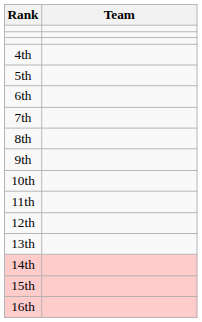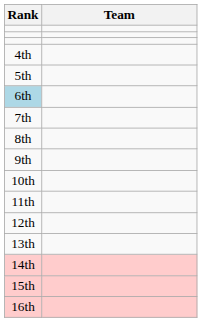(23, 96) no background -> (23, 96) lightblue background
